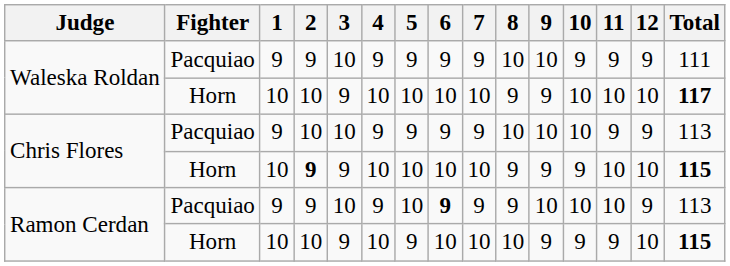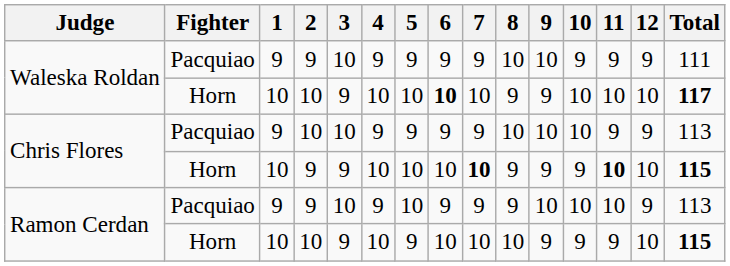(445, 95) normal -> (445, 95) bold
(311, 168) bold -> (311, 168) normal
(479, 168) normal -> (479, 168) bold
(614, 168) normal -> (614, 168) bold
(445, 205) bold -> (445, 205) normal
